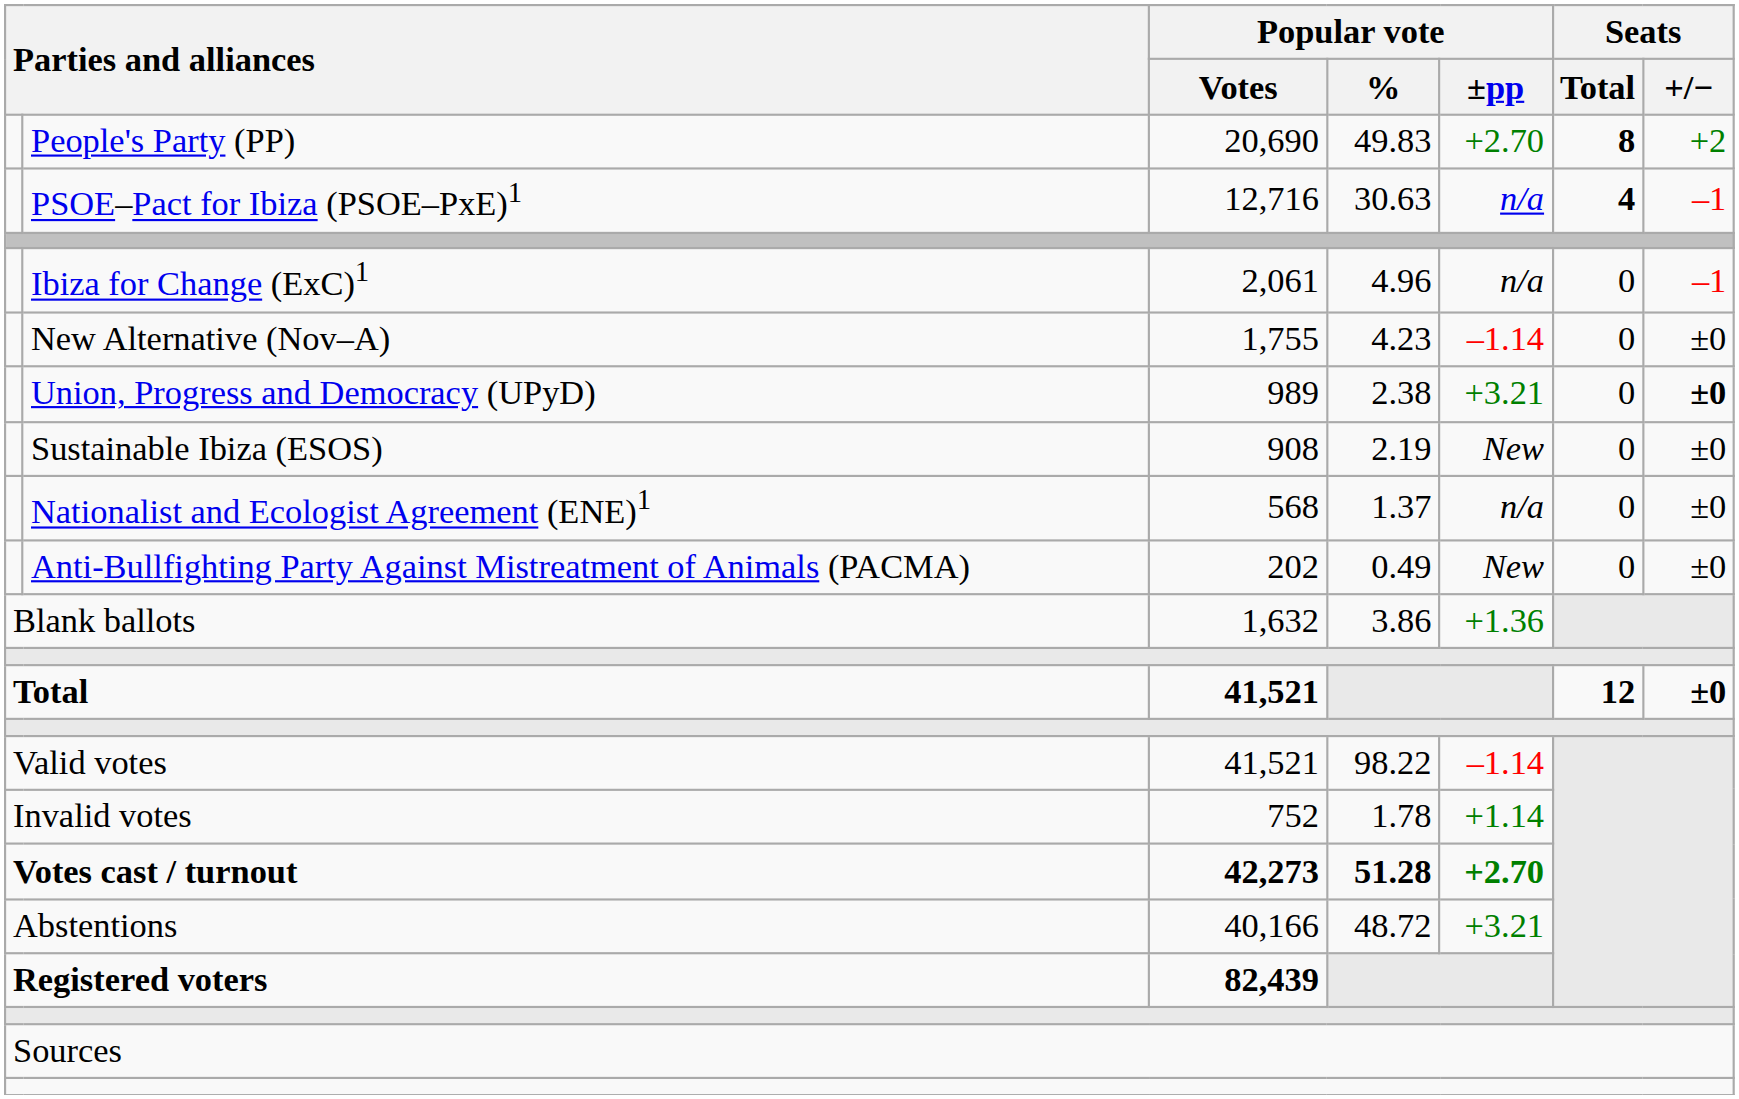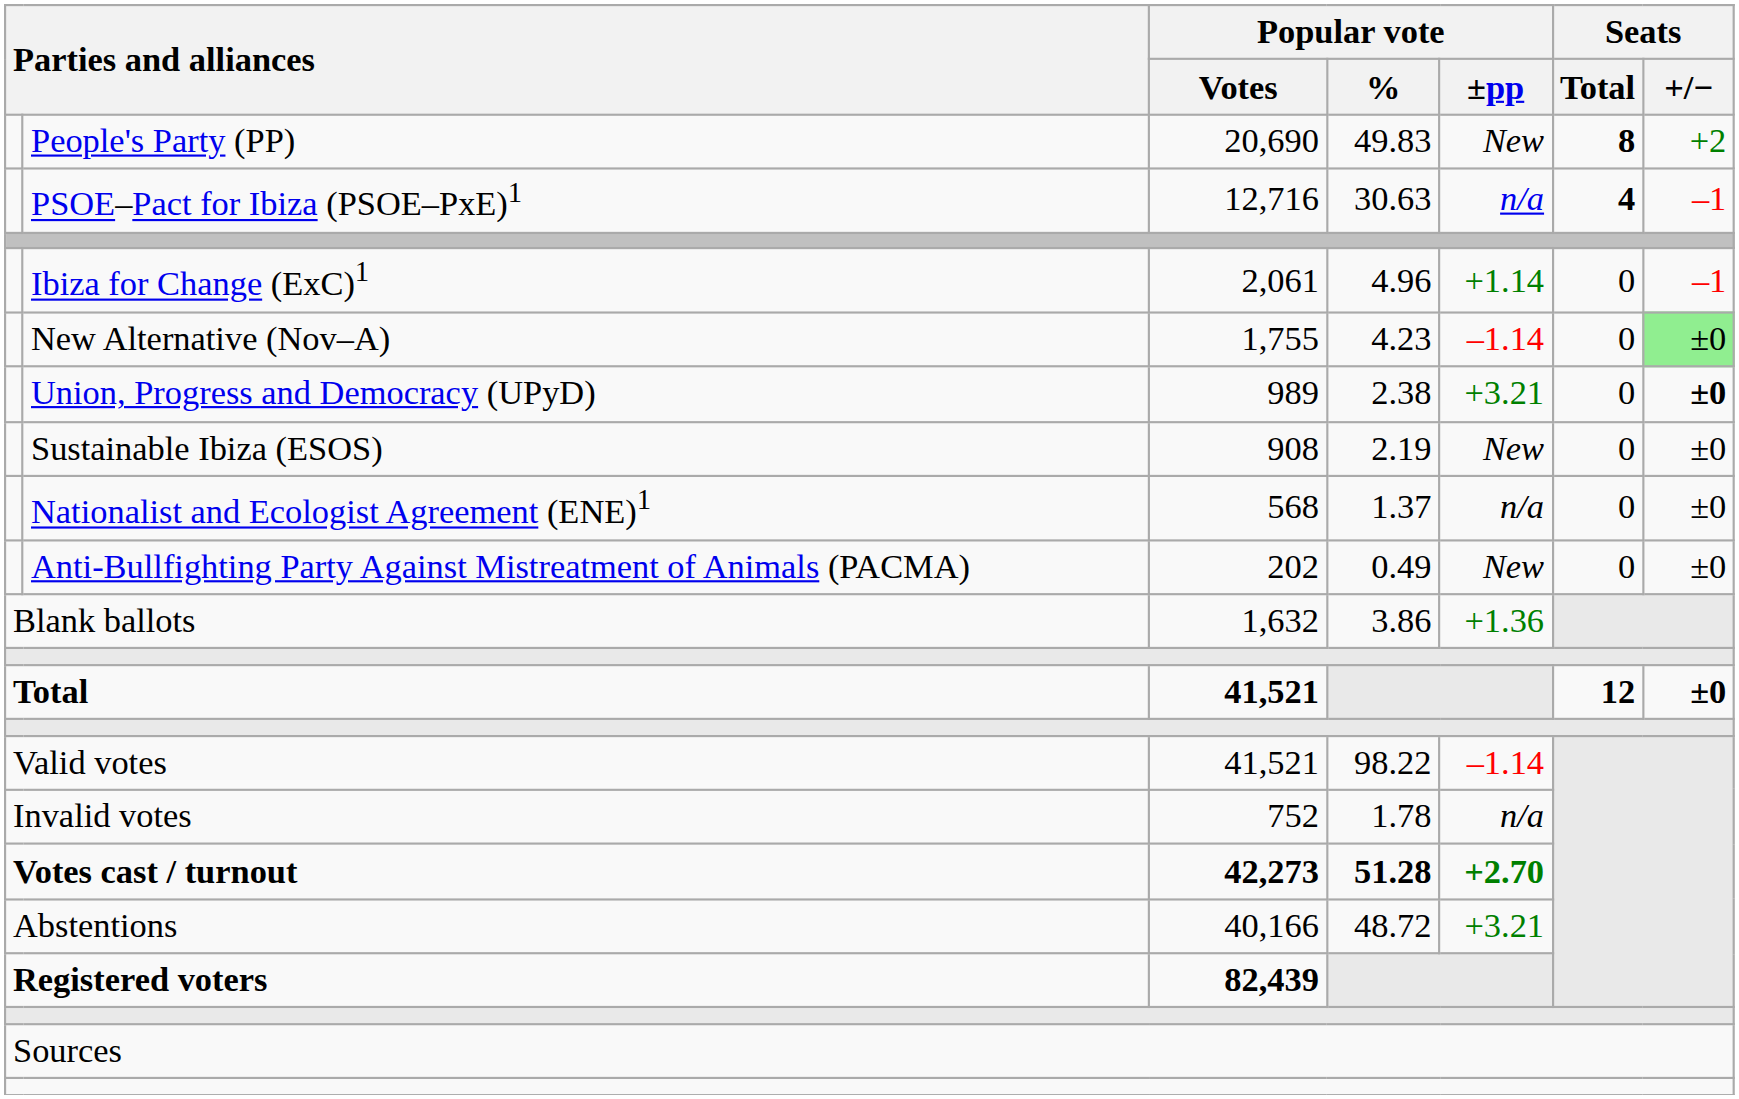(1504, 140) +2.70 -> (1513, 140) New
(1522, 279) n/a -> (1504, 279) +1.14
(1708, 339) no background -> (1708, 339) lightgreen background
(1504, 816) +1.14 -> (1522, 816) n/a
